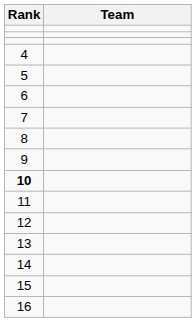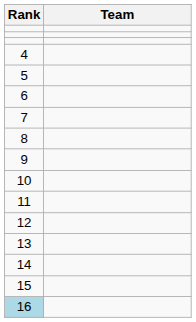(24, 180) bold -> (24, 180) normal
(24, 307) no background -> (24, 307) lightblue background
